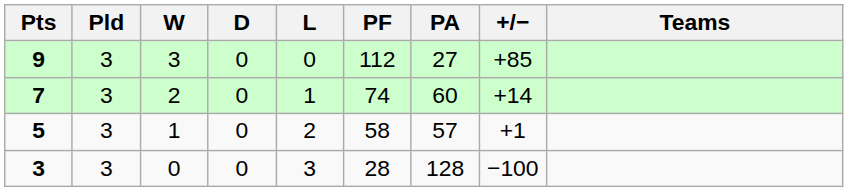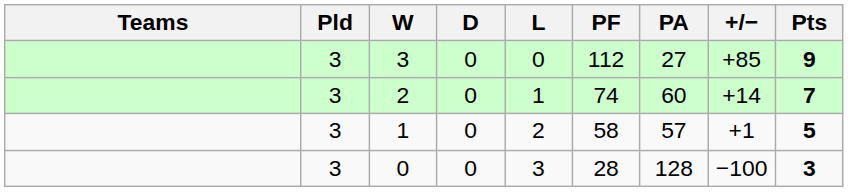columns swapped: (695, 22) <-> (39, 22)
